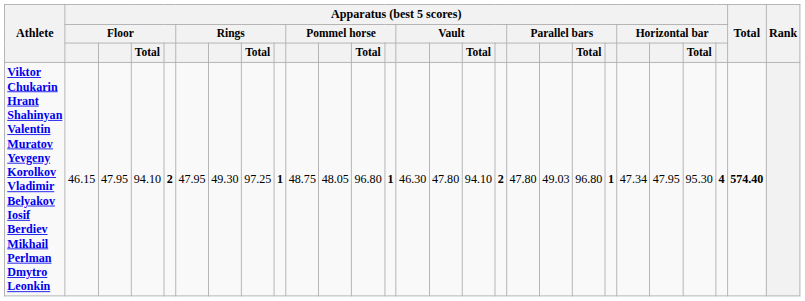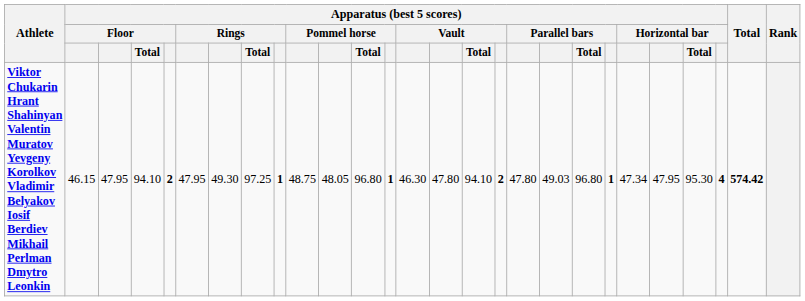(747, 179) 574.40 -> (747, 179) 574.42
